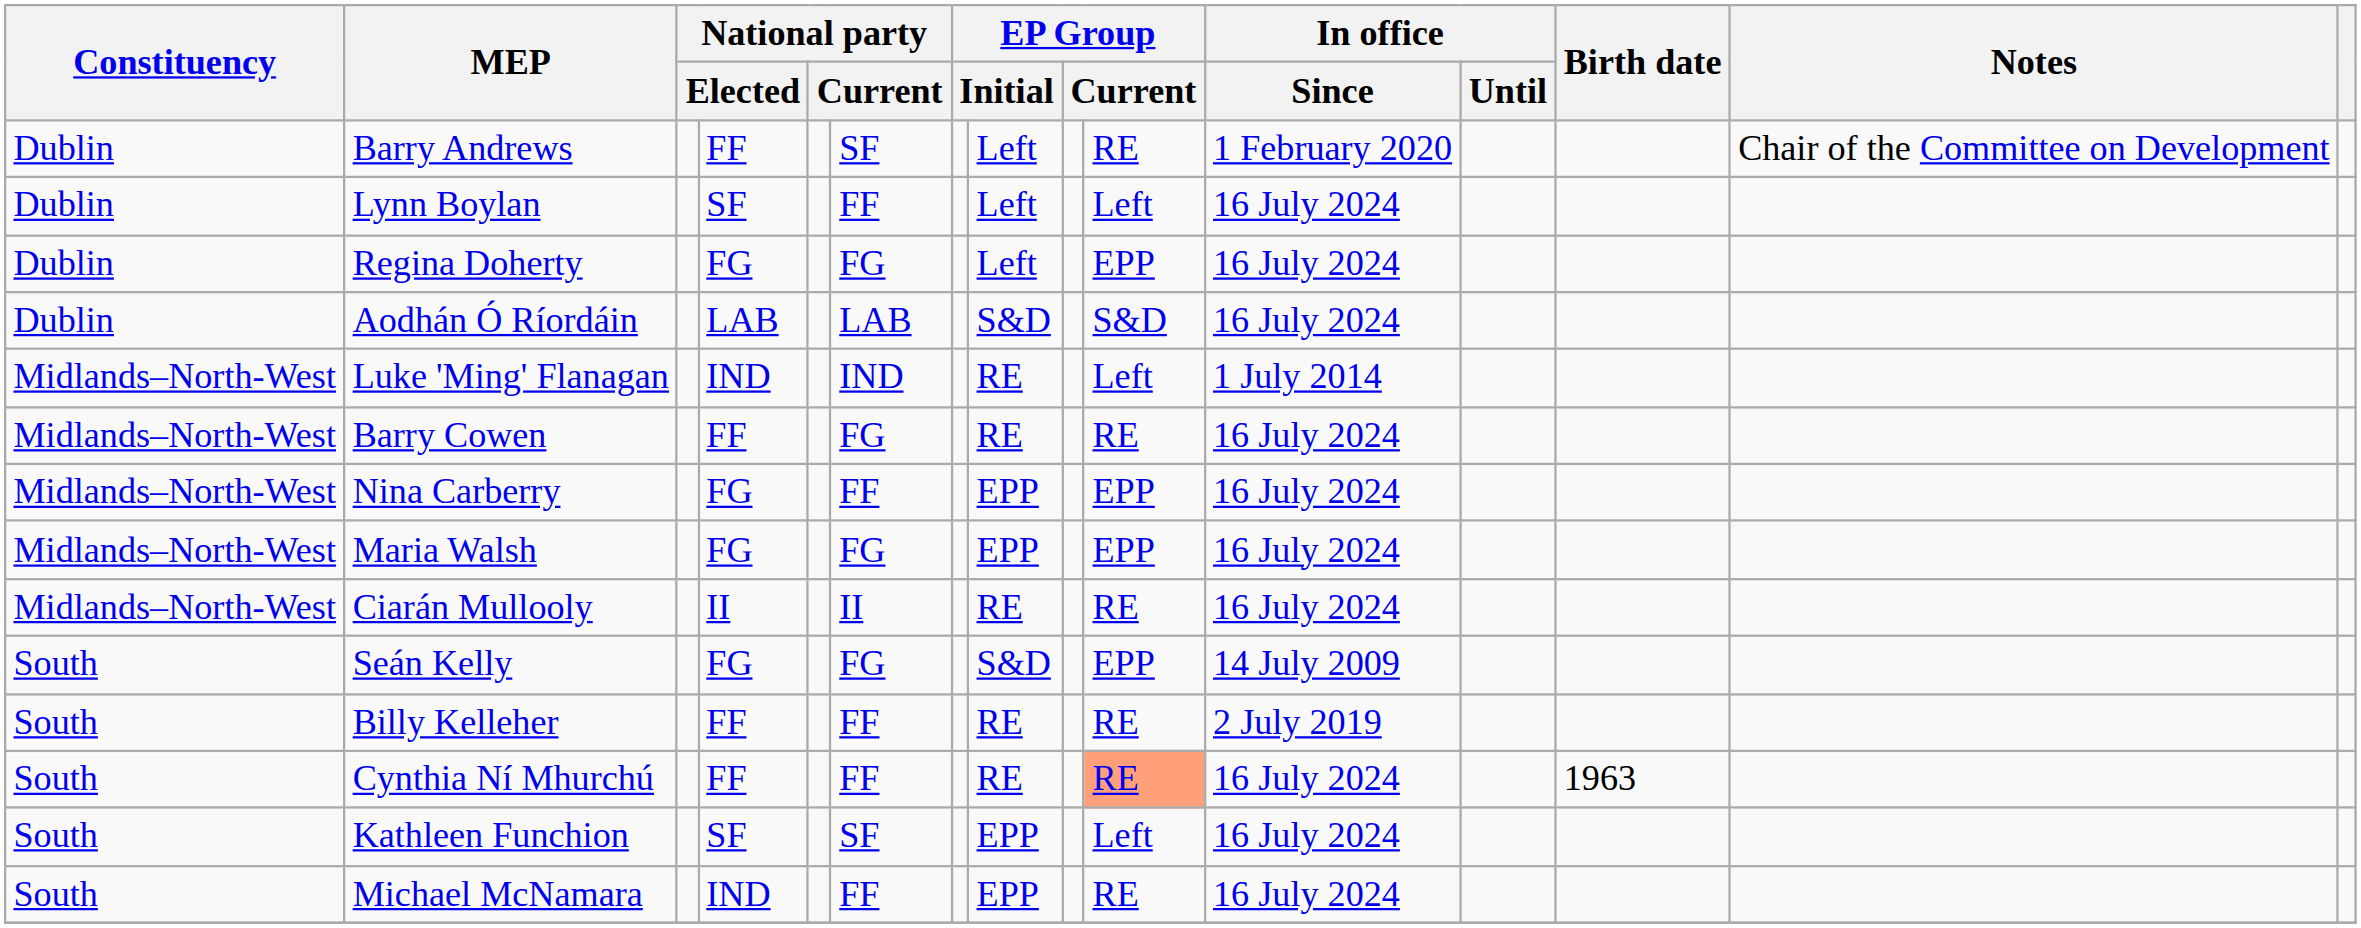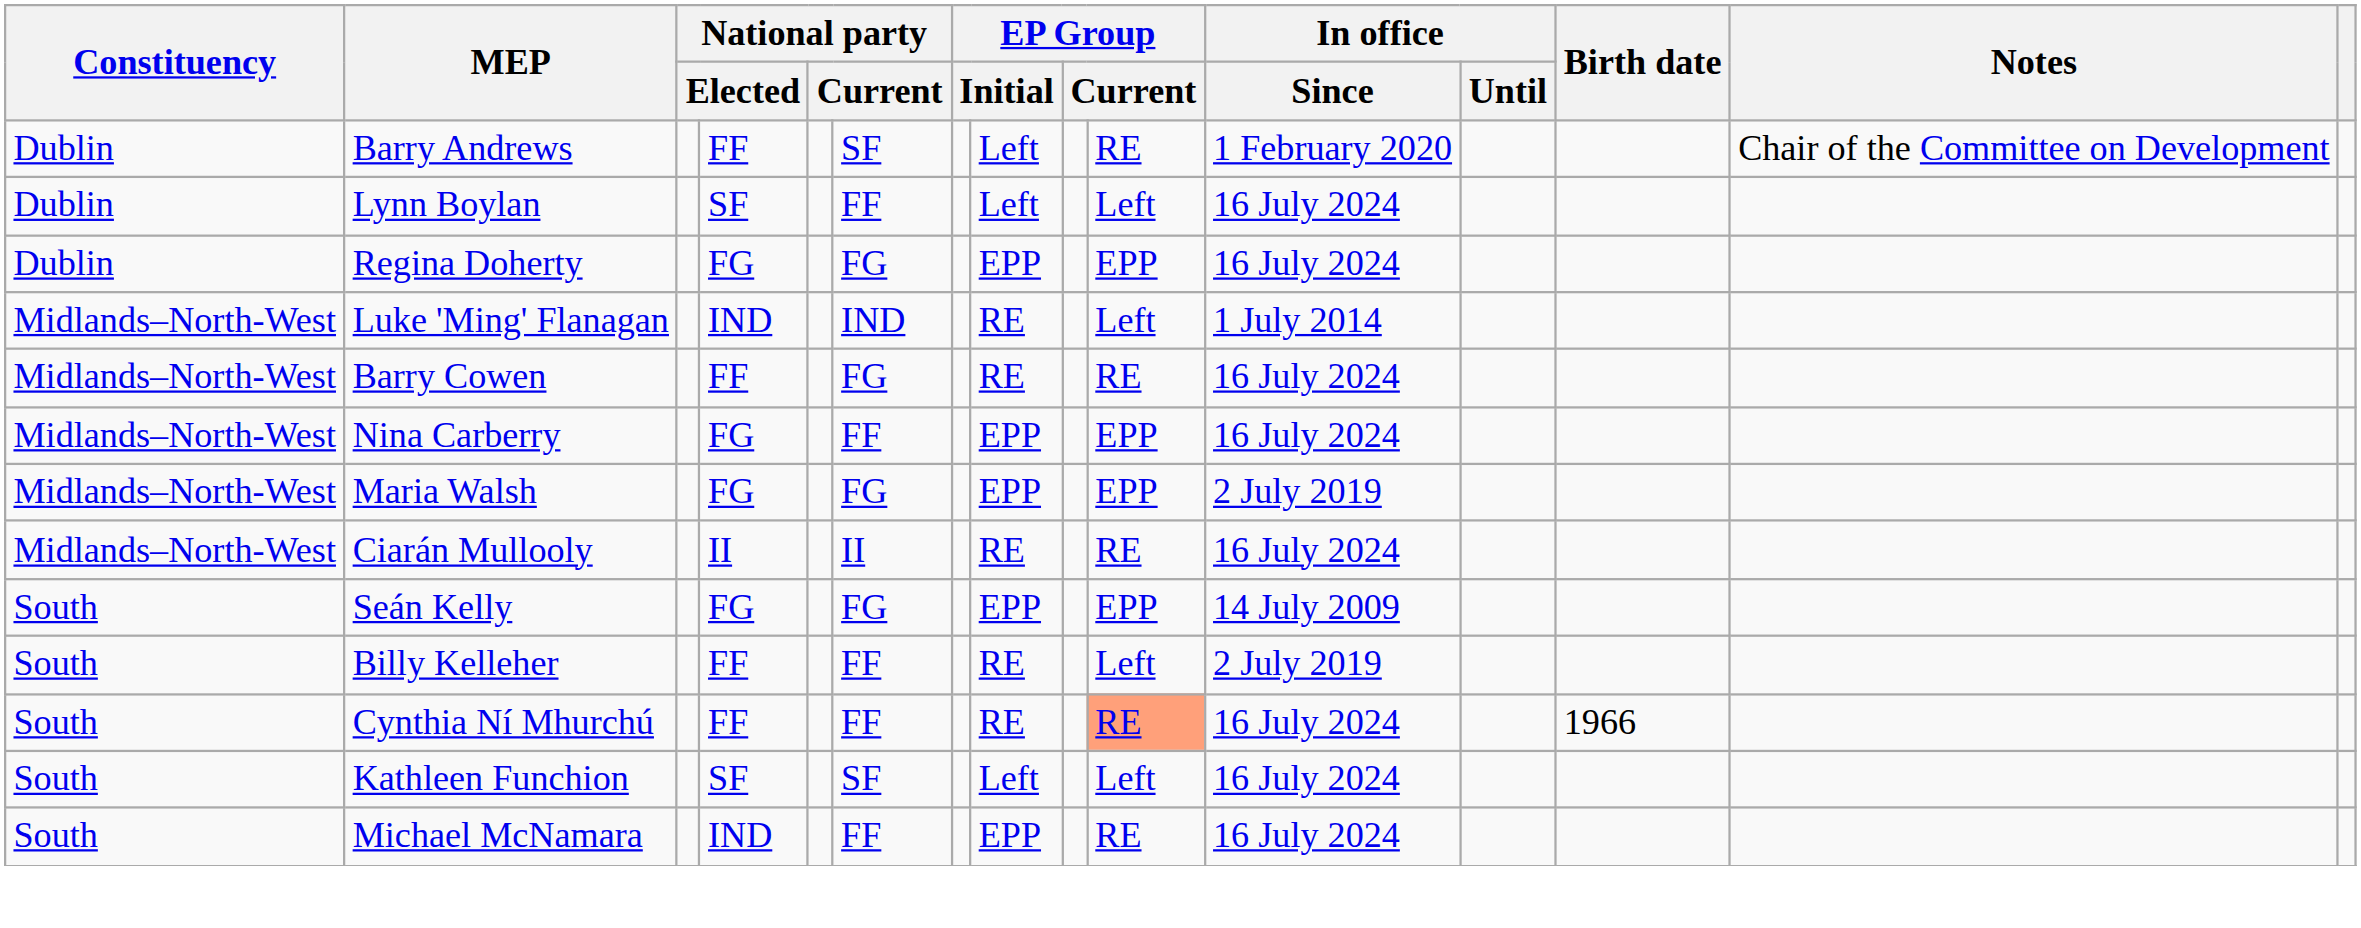(1007, 262) Left -> (1010, 262) EPP
- row: (495, 319)
(1306, 549) 16 July 2024 -> (1297, 491) 2 July 2019
(1014, 663) S&D -> (1010, 606) EPP
(1116, 721) RE -> (1125, 663) Left
(1600, 778) 1963 -> (1600, 721) 1966
(1008, 836) EPP -> (1009, 778) Left
